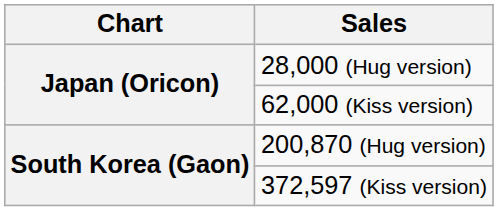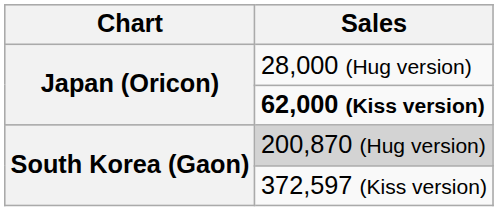(367, 104) normal -> (373, 104) bold
(373, 144) no background -> (373, 144) lightgrey background
